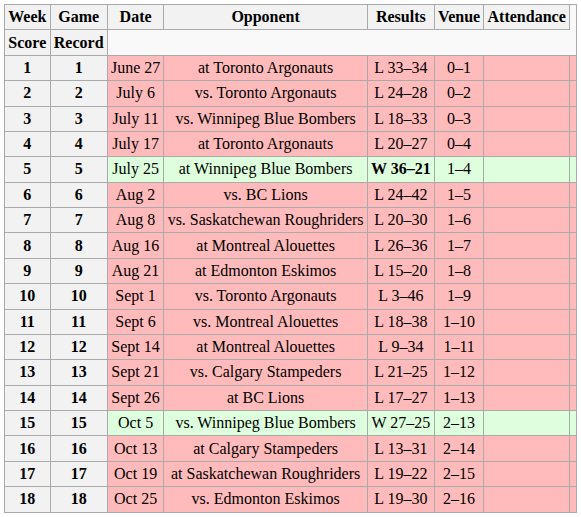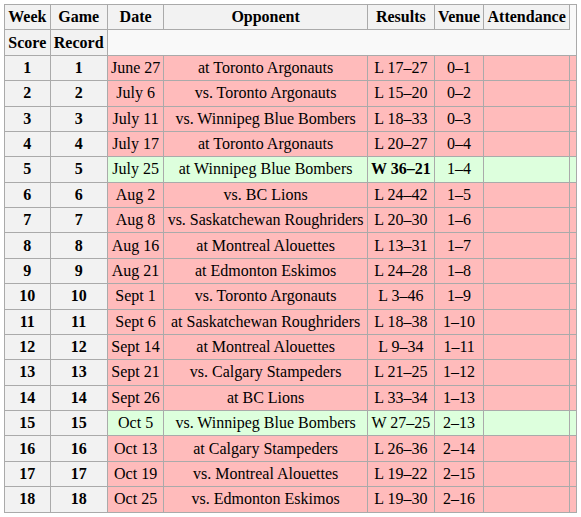(401, 67) L 33–34 -> (401, 67) L 17–27
(401, 93) L 24–28 -> (401, 93) L 15–20
(401, 245) L 26–36 -> (401, 245) L 13–31
(401, 270) L 15–20 -> (401, 270) L 24–28
(266, 321) vs. Montreal Alouettes -> (266, 321) at Saskatchewan Roughriders
(401, 397) L 17–27 -> (401, 397) L 33–34
(401, 448) L 13–31 -> (401, 448) L 26–36
(266, 473) at Saskatchewan Roughriders -> (266, 473) vs. Montreal Alouettes
